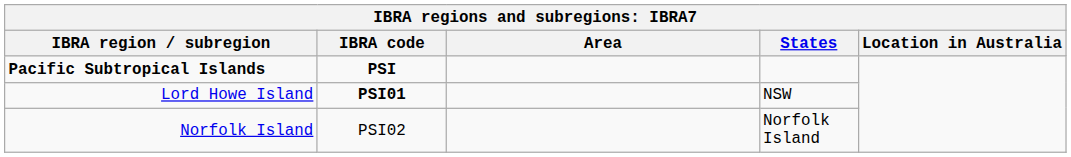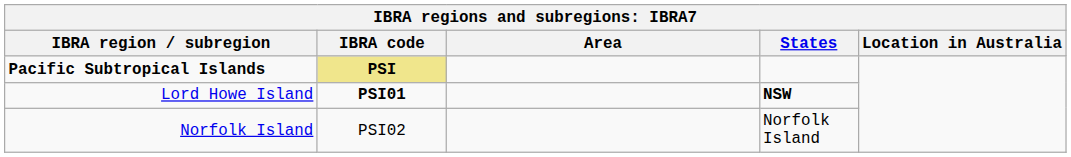(382, 69) no background -> (382, 69) khaki background
(777, 95) normal -> (777, 95) bold
